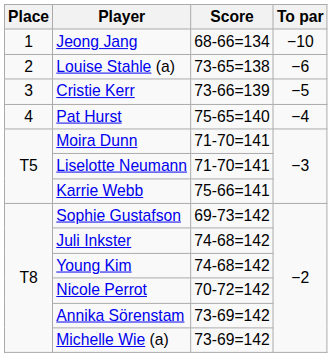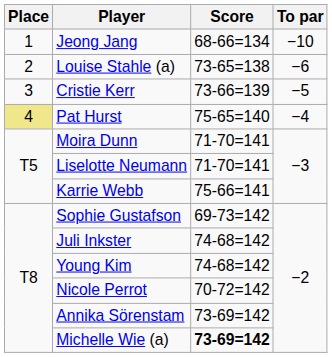(29, 116) no background -> (29, 116) khaki background
(232, 340) normal -> (232, 340) bold
